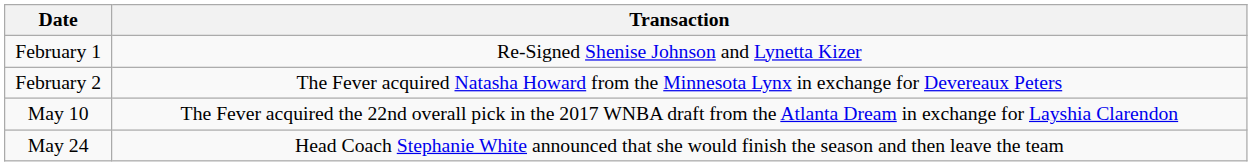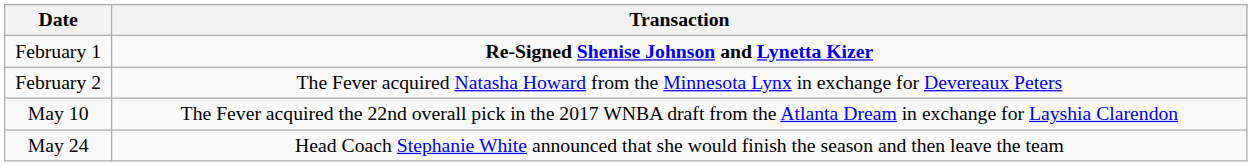(679, 51) normal -> (679, 51) bold
